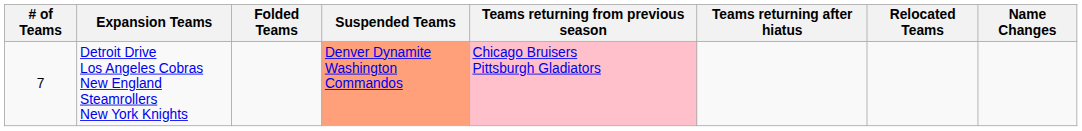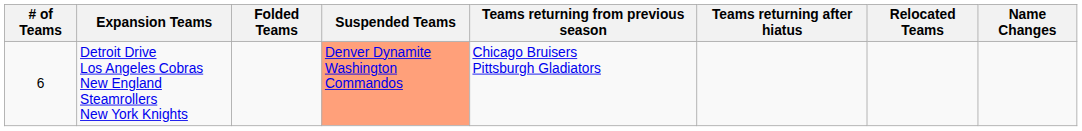(41, 83) 7 -> (41, 83) 6
(537, 60) pink background -> (537, 60) no background
